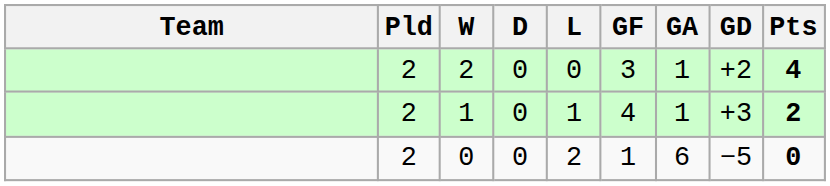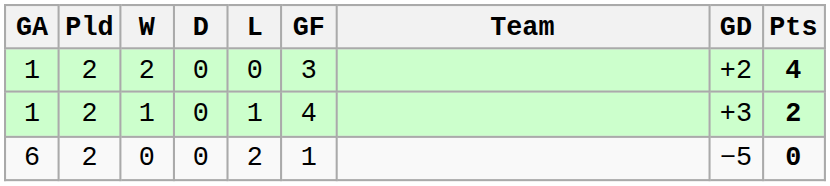columns swapped: (192, 27) <-> (682, 27)
